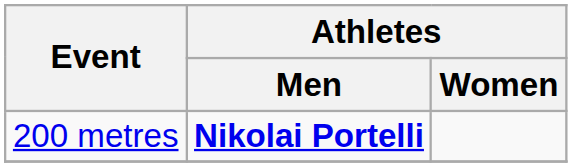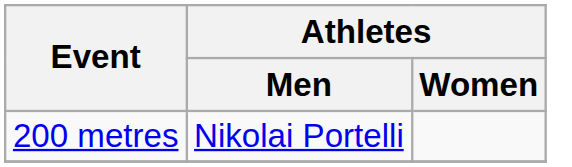(309, 136) bold -> (299, 136) normal
